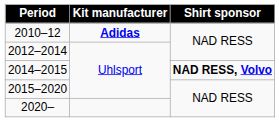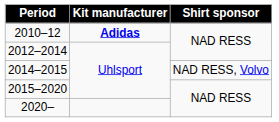(222, 70) bold -> (221, 70) normal
